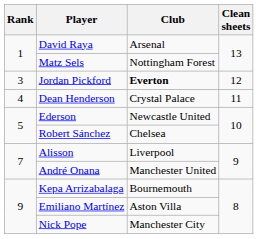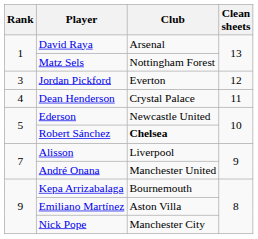(149, 80) bold -> (147, 80) normal
(147, 134) normal -> (148, 134) bold
